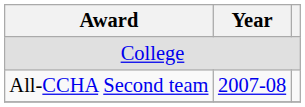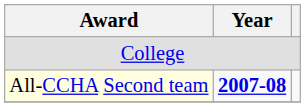(109, 85) no background -> (109, 85) lightyellow background
(252, 85) normal -> (252, 85) bold
